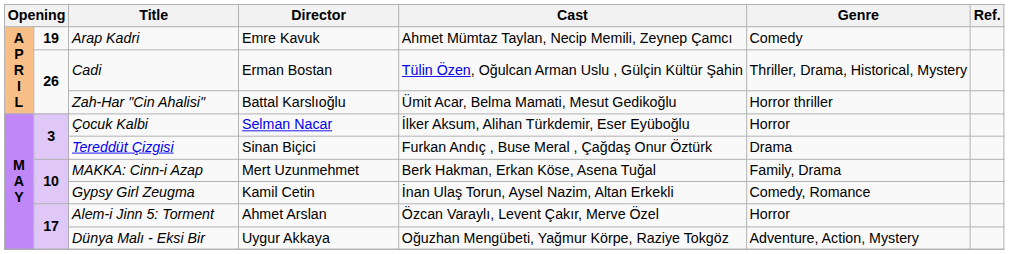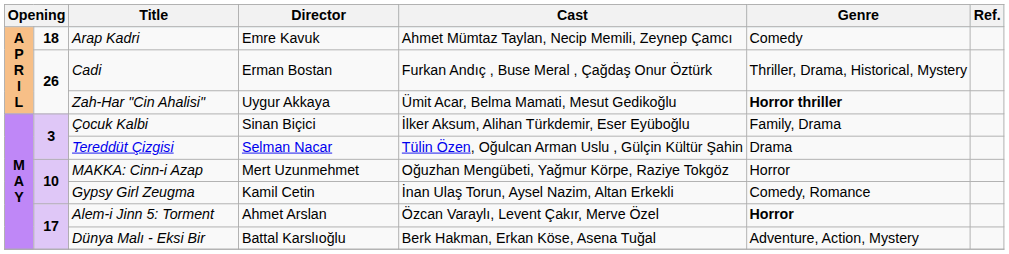(51, 38) 19 -> (51, 38) 18
(572, 70) Tülin Özen, Oğulcan Arman Uslu , Gülçin Kültür Şahin -> (557, 70) Furkan Andıç , Buse Meral , Çağdaş Onur Öztürk
(294, 102) Battal Karslıoğlu -> (286, 102) Uygur Akkaya
(791, 102) normal -> (796, 102) bold
(287, 125) Selman Nacar -> (279, 125) Sinan Biçici
(770, 125) Horror -> (795, 125) Family, Drama
(279, 147) Sinan Biçici -> (287, 147) Selman Nacar
(557, 147) Furkan Andıç , Buse Meral , Çağdaş Onur Öztürk -> (572, 147) Tülin Özen, Oğulcan Arman Uslu , Gülçin Kültür Şahin
(529, 170) Berk Hakman, Erkan Köse, Asena Tuğal -> (565, 170) Oğuzhan Mengübeti, Yağmur Körpe, Raziye Tokgöz
(795, 170) Family, Drama -> (770, 170) Horror
(770, 215) normal -> (772, 215) bold
(286, 237) Uygur Akkaya -> (294, 237) Battal Karslıoğlu
(565, 237) Oğuzhan Mengübeti, Yağmur Körpe, Raziye Tokgöz -> (529, 237) Berk Hakman, Erkan Köse, Asena Tuğal
